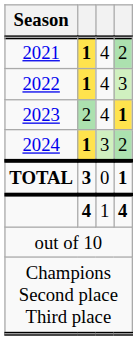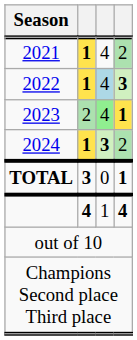(105, 83) no background -> (105, 83) lightblue background
(123, 83) normal -> (123, 83) bold
(105, 114) no background -> (105, 114) lightgreen background
(105, 145) normal -> (105, 145) bold
